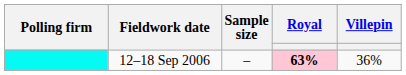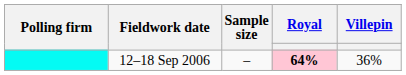(304, 60) 63% -> (304, 60) 64%
